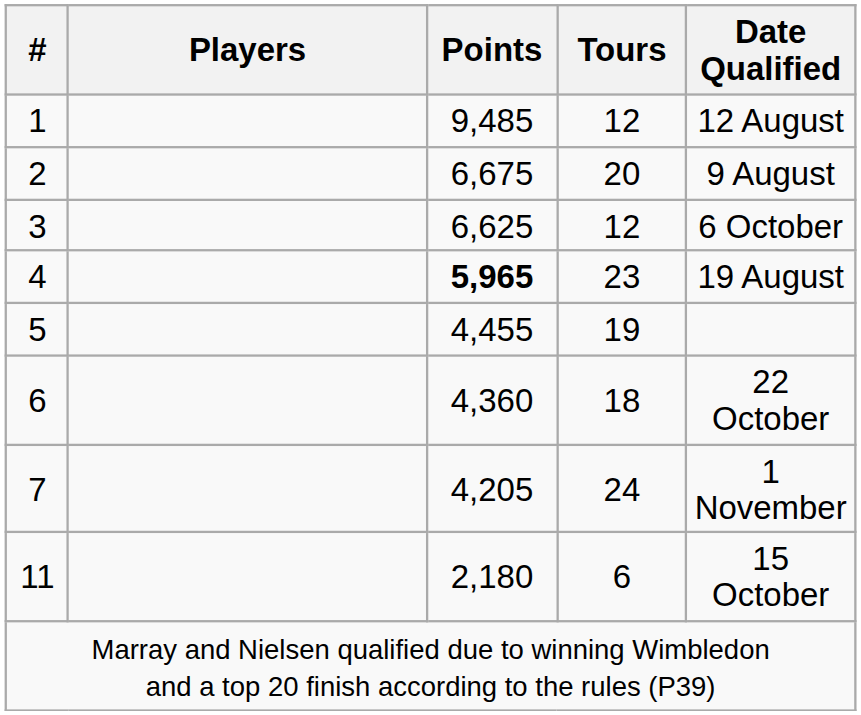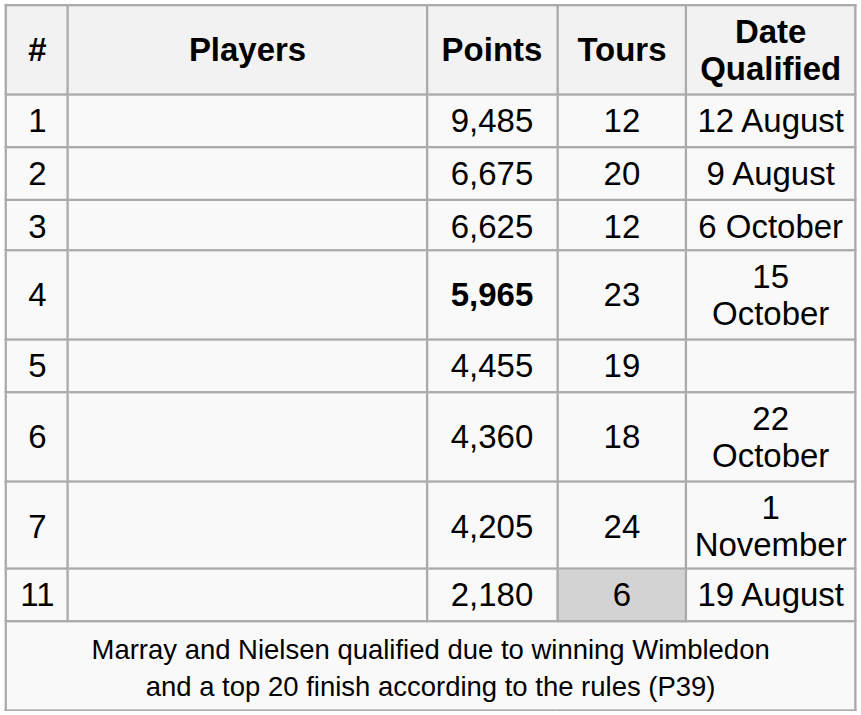(771, 277) 19 August -> (771, 295) 15 October
(622, 577) no background -> (622, 595) lightgrey background
(771, 577) 15 October -> (771, 595) 19 August
